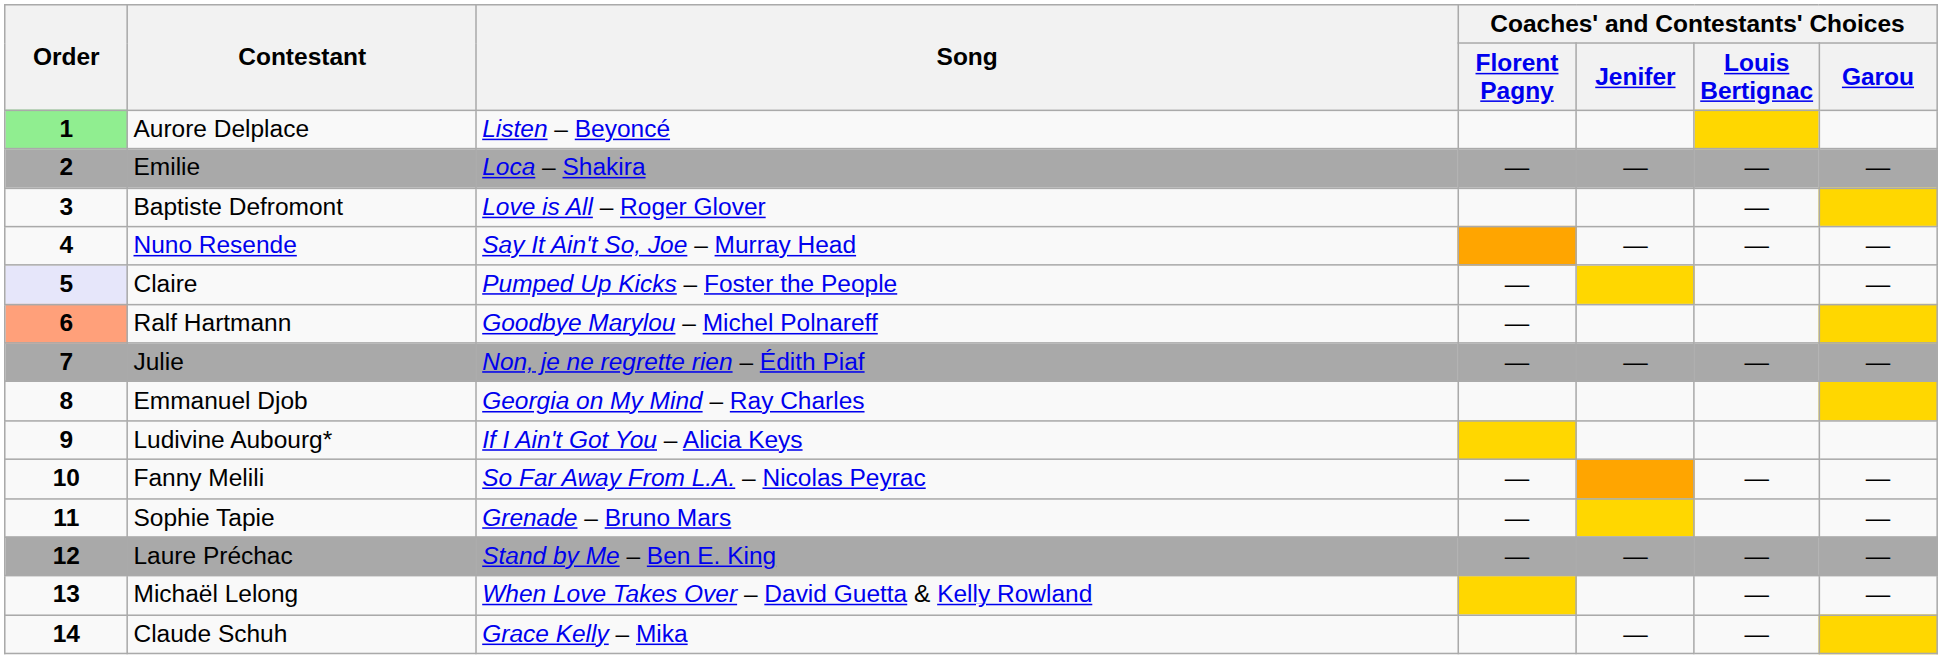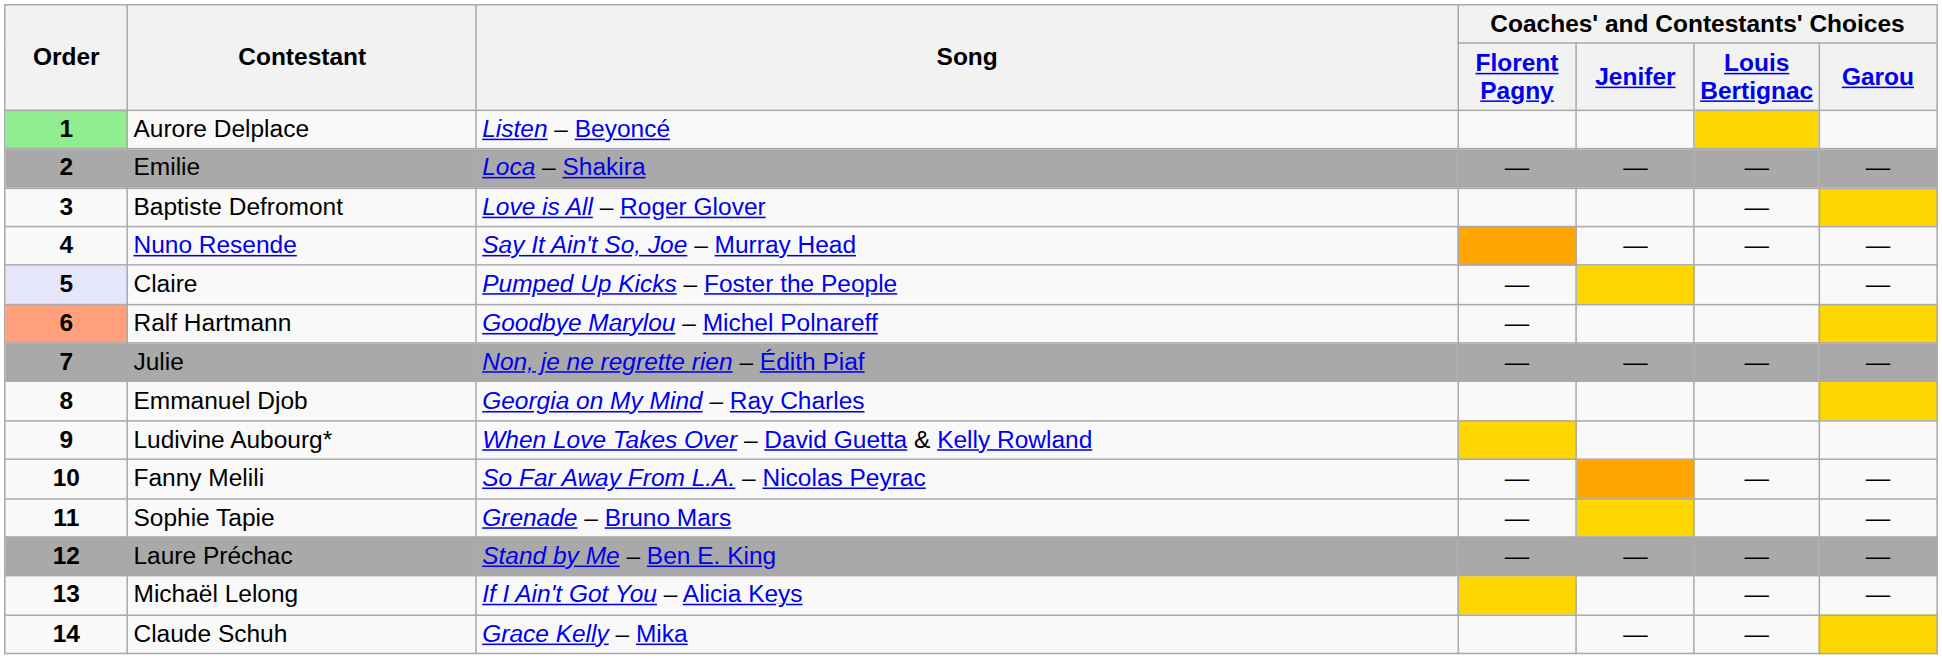(642, 439) If I Ain't Got You – Alicia Keys -> (787, 439) When Love Takes Over – David Guetta & Kelly Rowland
(787, 594) When Love Takes Over – David Guetta & Kelly Rowland -> (642, 594) If I Ain't Got You – Alicia Keys
